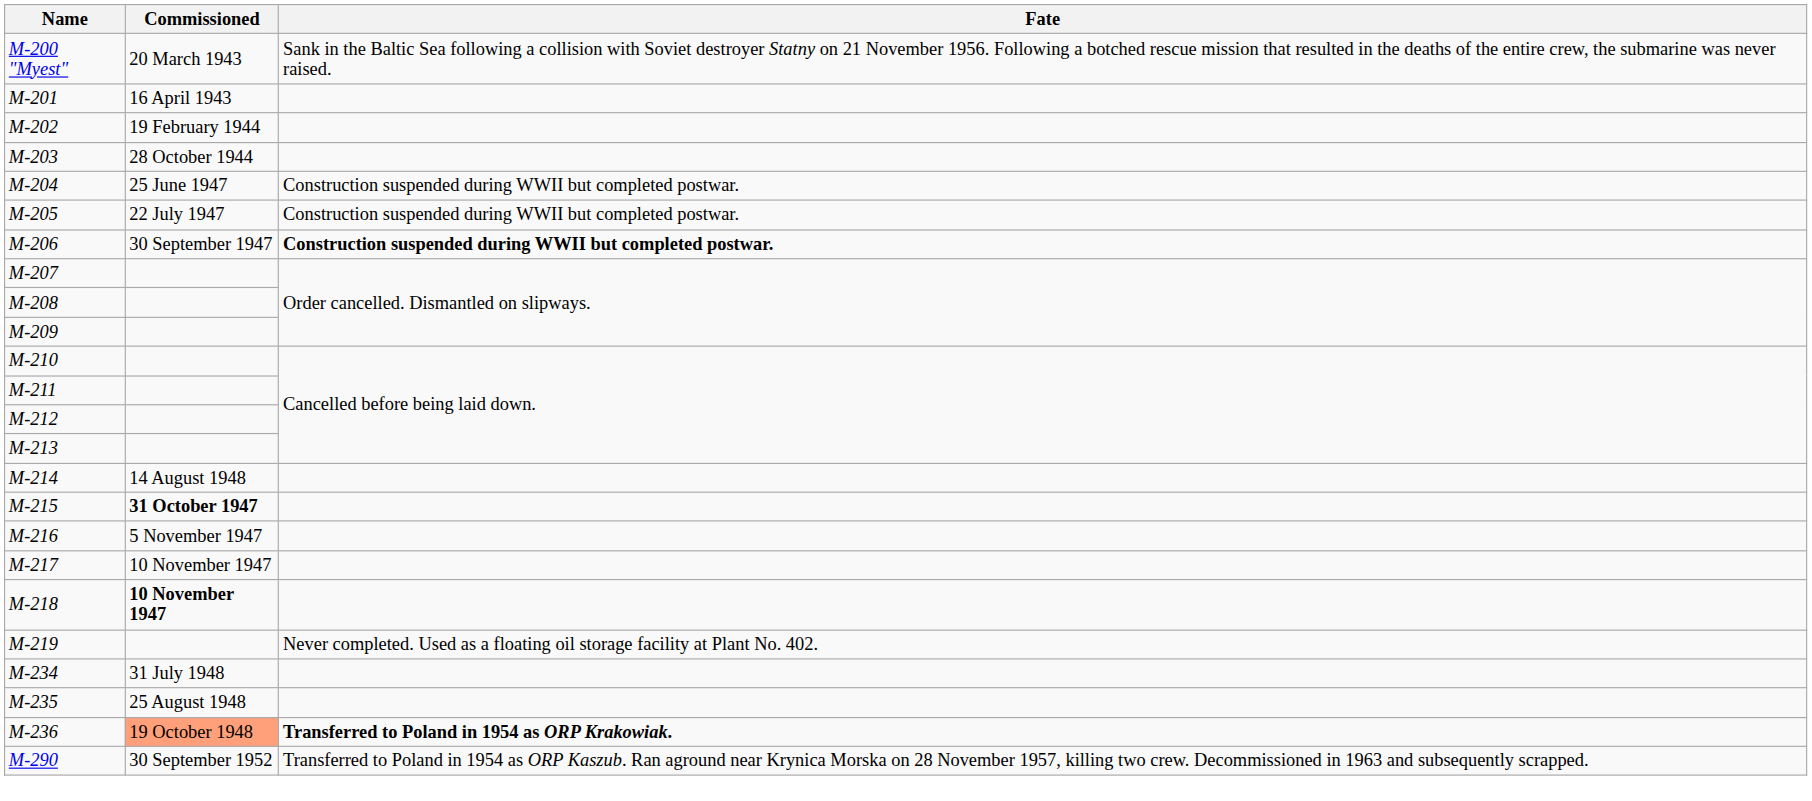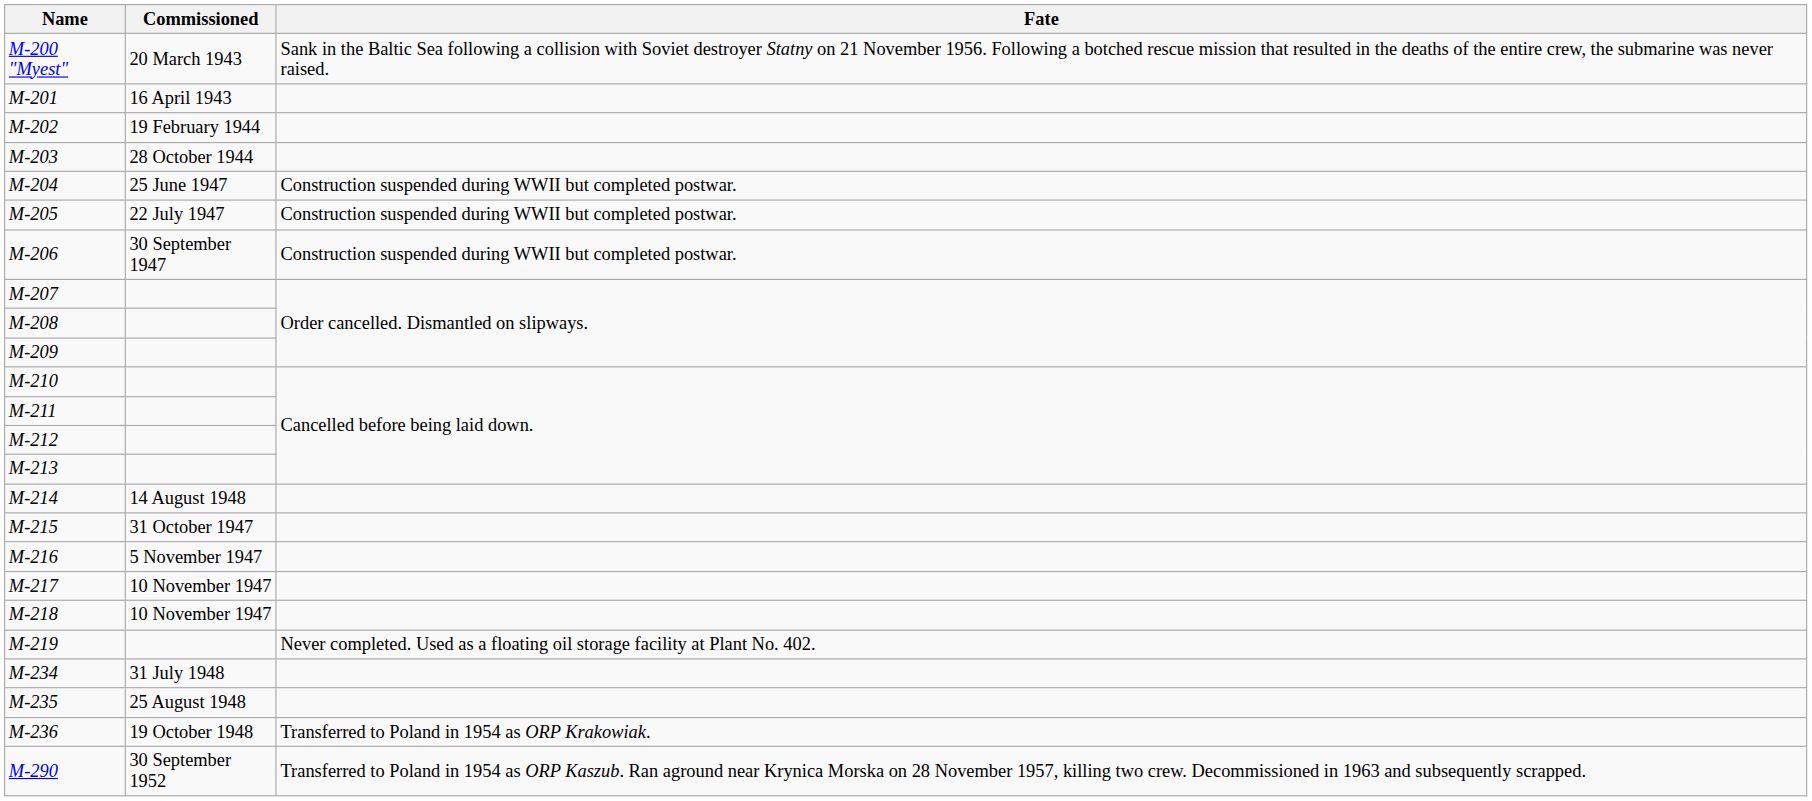(528, 244) bold -> (509, 254) normal
(194, 506) bold -> (191, 527) normal
(182, 604) bold -> (200, 614) normal
(191, 731) lightsalmon background -> (191, 731) no background
(478, 731) bold -> (466, 731) normal
